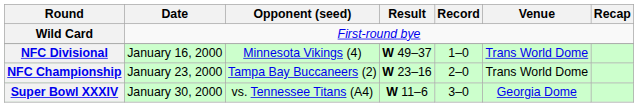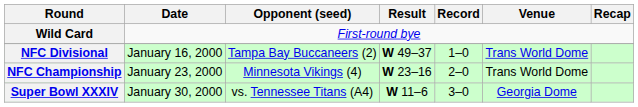(302, 53) Minnesota Vikings (4) -> (302, 53) Tampa Bay Buccaneers (2)
(302, 72) Tampa Bay Buccaneers (2) -> (302, 72) Minnesota Vikings (4)
